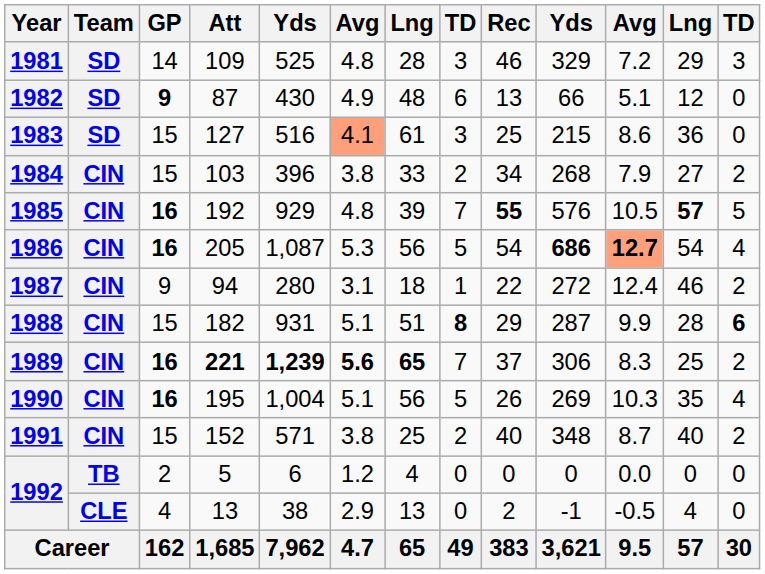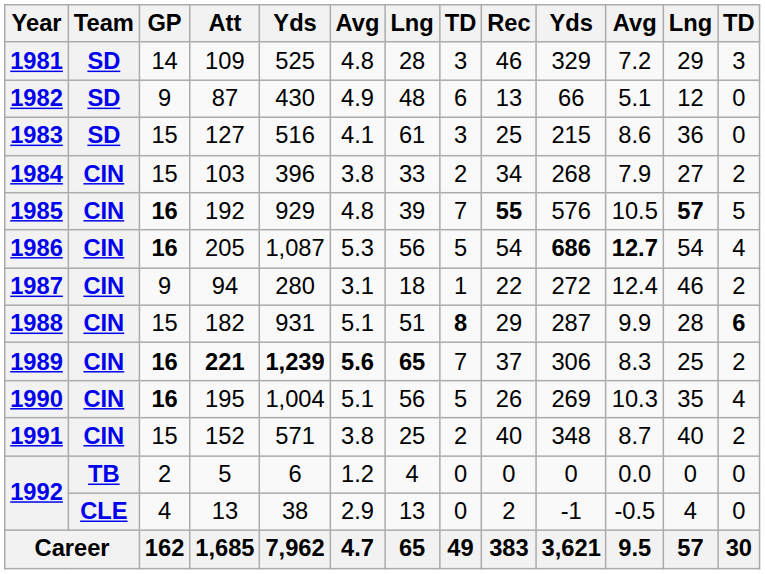(165, 98) bold -> (165, 98) normal
(358, 135) lightsalmon background -> (358, 135) no background
(635, 248) lightsalmon background -> (635, 248) no background
